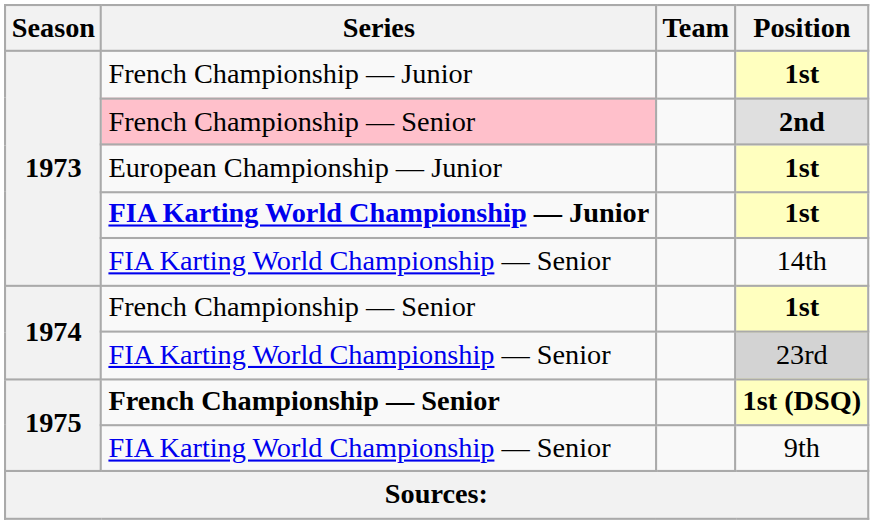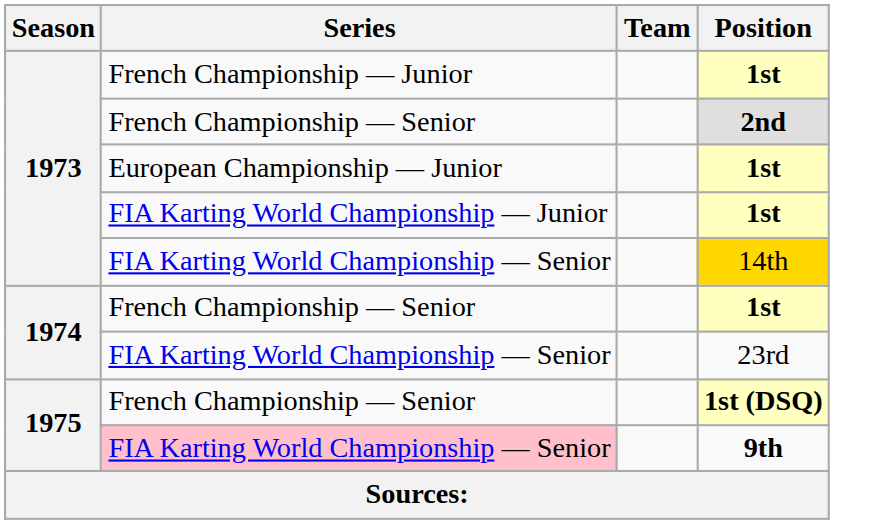(292, 120) pink background -> (292, 120) no background
(379, 214) bold -> (358, 214) normal
(802, 260) no background -> (763, 260) gold background
(802, 354) lightgrey background -> (763, 354) no background
(304, 400) bold -> (292, 400) normal
(360, 447) no background -> (360, 447) pink background
(802, 447) normal -> (763, 447) bold
